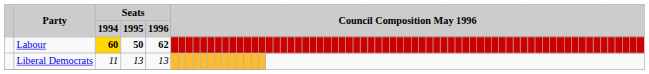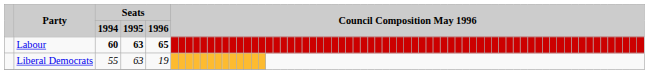(113, 45) gold background -> (113, 45) no background
(138, 45) 50 -> (138, 45) 63
(163, 45) 62 -> (163, 45) 65
(113, 61) 11 -> (113, 61) 55
(138, 61) 13 -> (138, 61) 63
(163, 61) 13 -> (163, 61) 19
